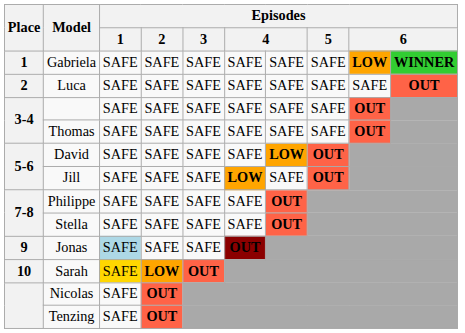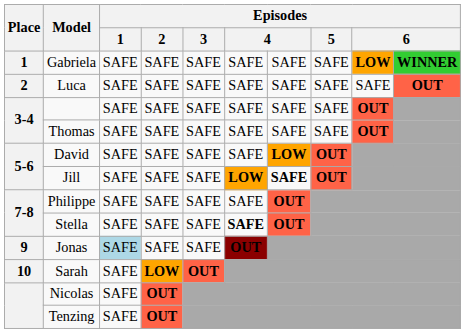(287, 177) normal -> (289, 177) bold
(245, 224) normal -> (246, 224) bold
(120, 270) gold background -> (120, 270) no background
